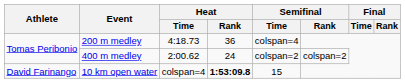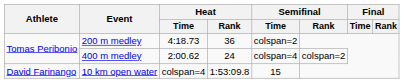(277, 41) colspan=4 -> (276, 41) colspan=2
(277, 56) colspan=2 -> (276, 56) colspan=4
(230, 71) bold -> (230, 71) normal
